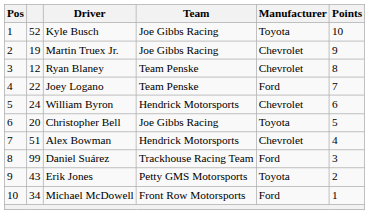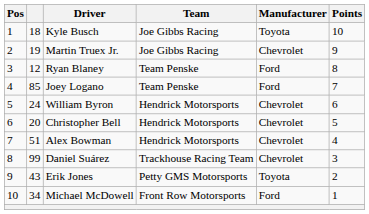(35, 31) 52 -> (35, 31) 18
(281, 67) Chevrolet -> (269, 67) Ford
(35, 85) 22 -> (35, 85) 85
(179, 122) Joe Gibbs Racing -> (189, 122) Hendrick Motorsports
(274, 122) Toyota -> (281, 122) Chevrolet
(269, 158) Ford -> (281, 158) Chevrolet
